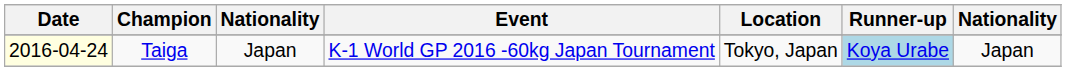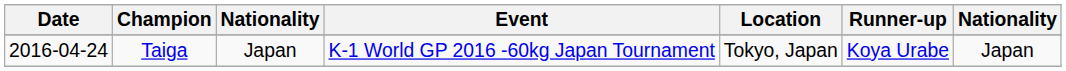(59, 50) lightyellow background -> (59, 50) no background
(898, 50) lightblue background -> (898, 50) no background
